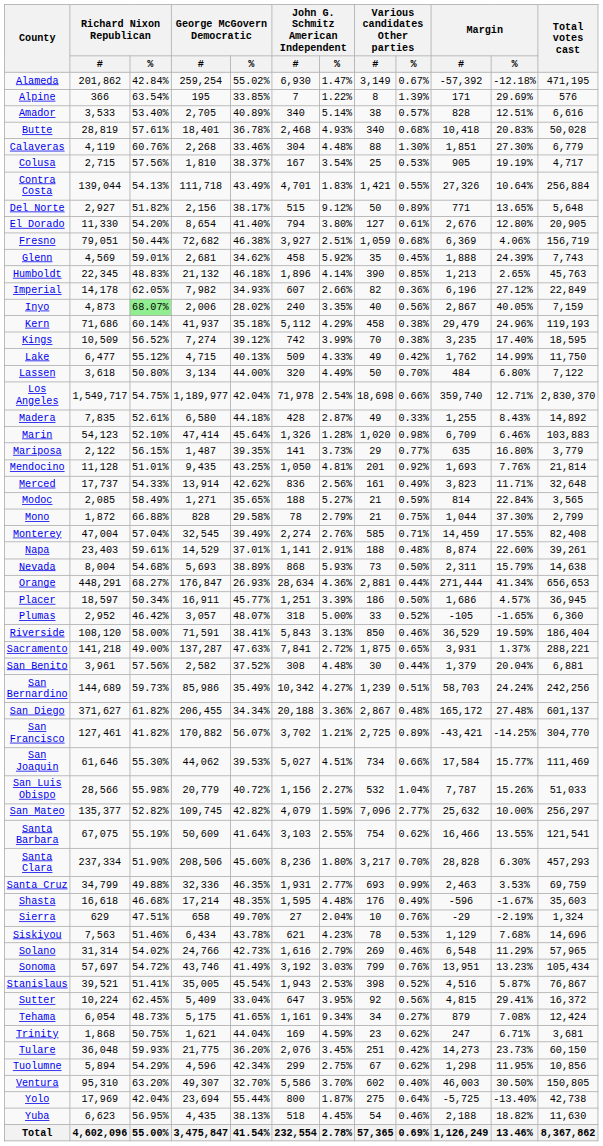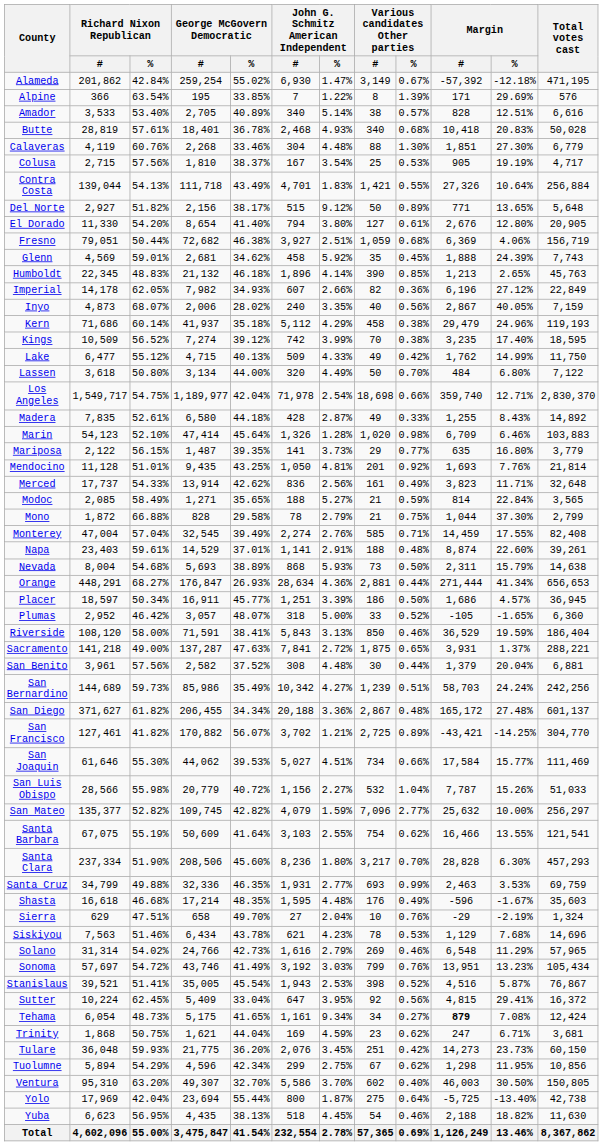(150, 307) lightgreen background -> (150, 307) no background
(461, 1017) normal -> (461, 1017) bold
